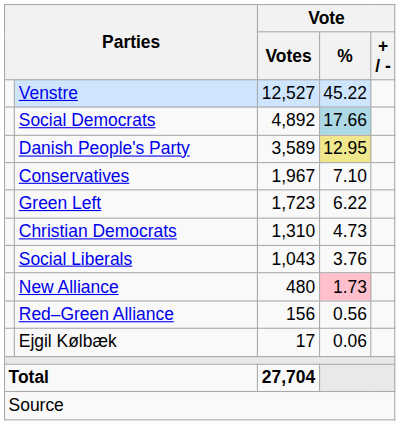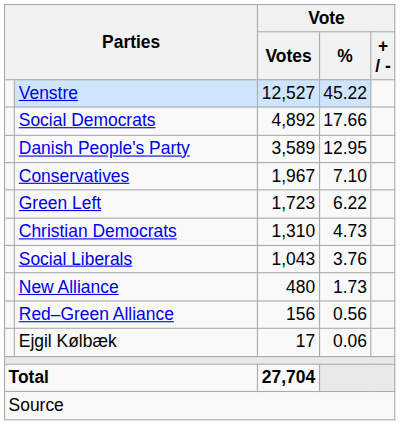(345, 120) lightblue background -> (345, 120) no background
(345, 148) khaki background -> (345, 148) no background
(350, 286) pink background -> (350, 286) no background
